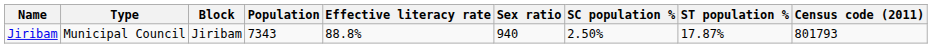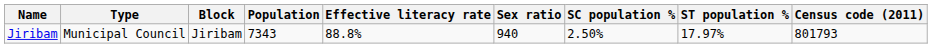(702, 34) 17.87% -> (702, 34) 17.97%
